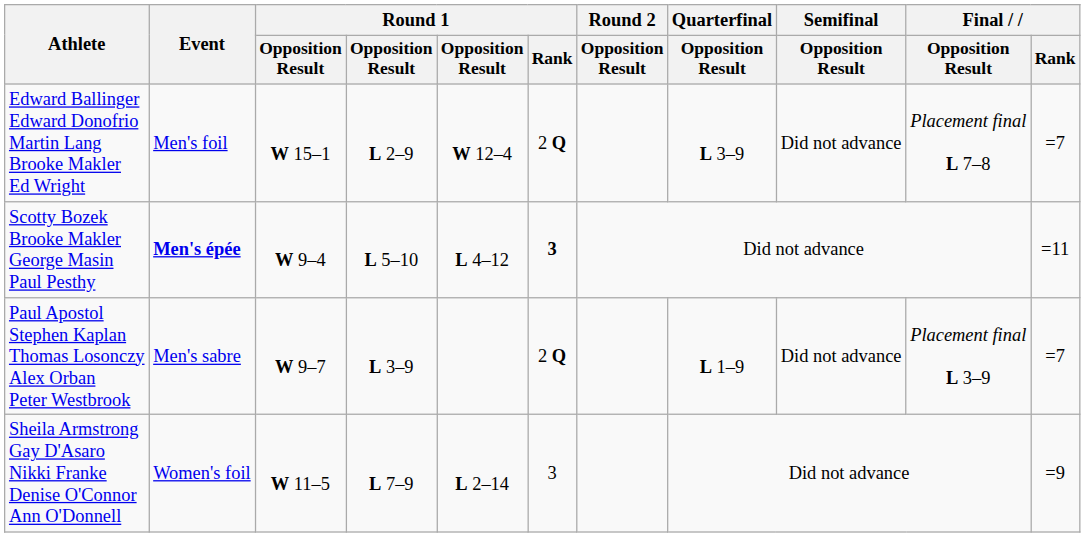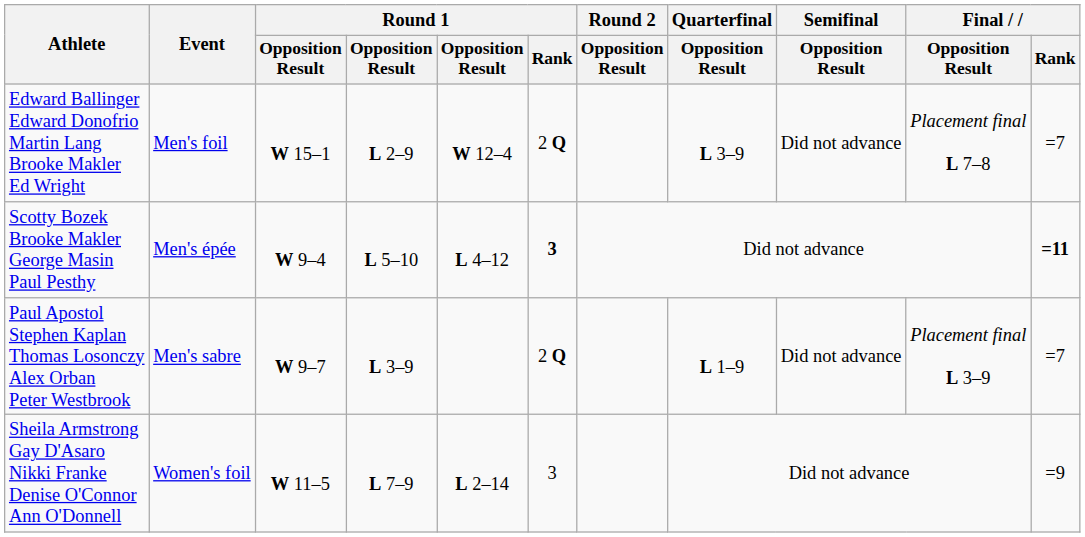(197, 249) bold -> (194, 249) normal
(1055, 249) normal -> (1055, 249) bold
